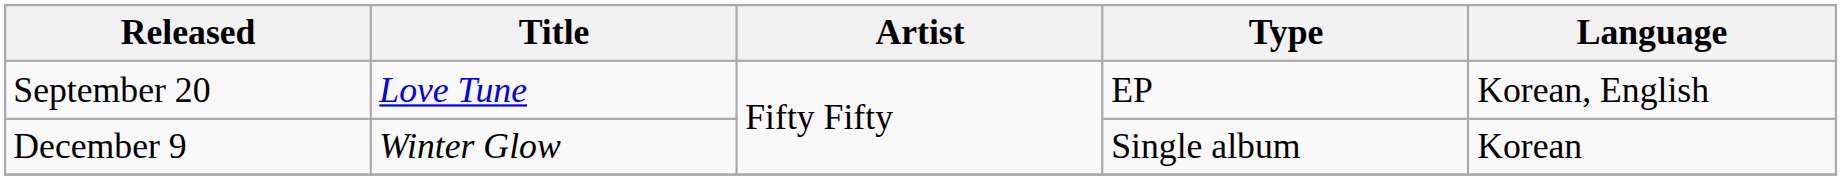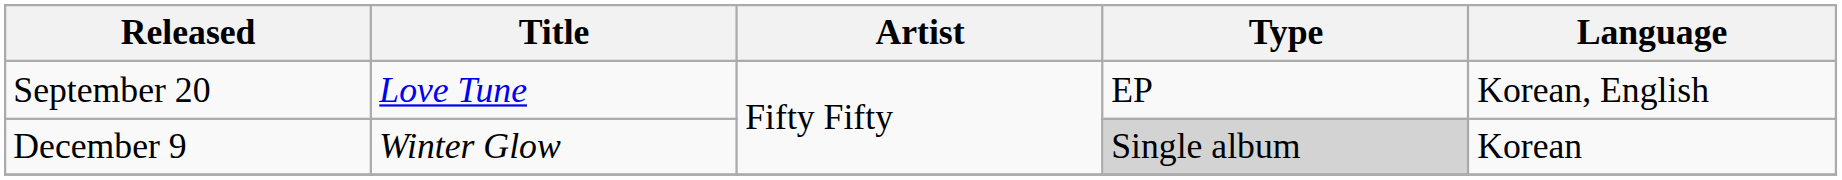(1206, 145) no background -> (1206, 145) lightgrey background
